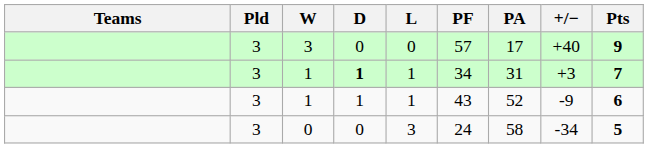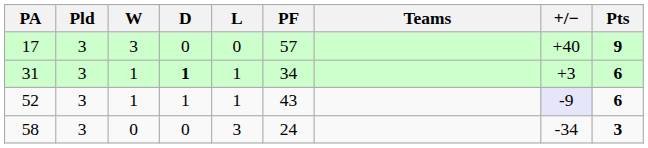columns swapped: (118, 18) <-> (515, 18)
(618, 73) 7 -> (618, 73) 6
(566, 101) no background -> (566, 101) lavender background
(618, 128) 5 -> (618, 128) 3
